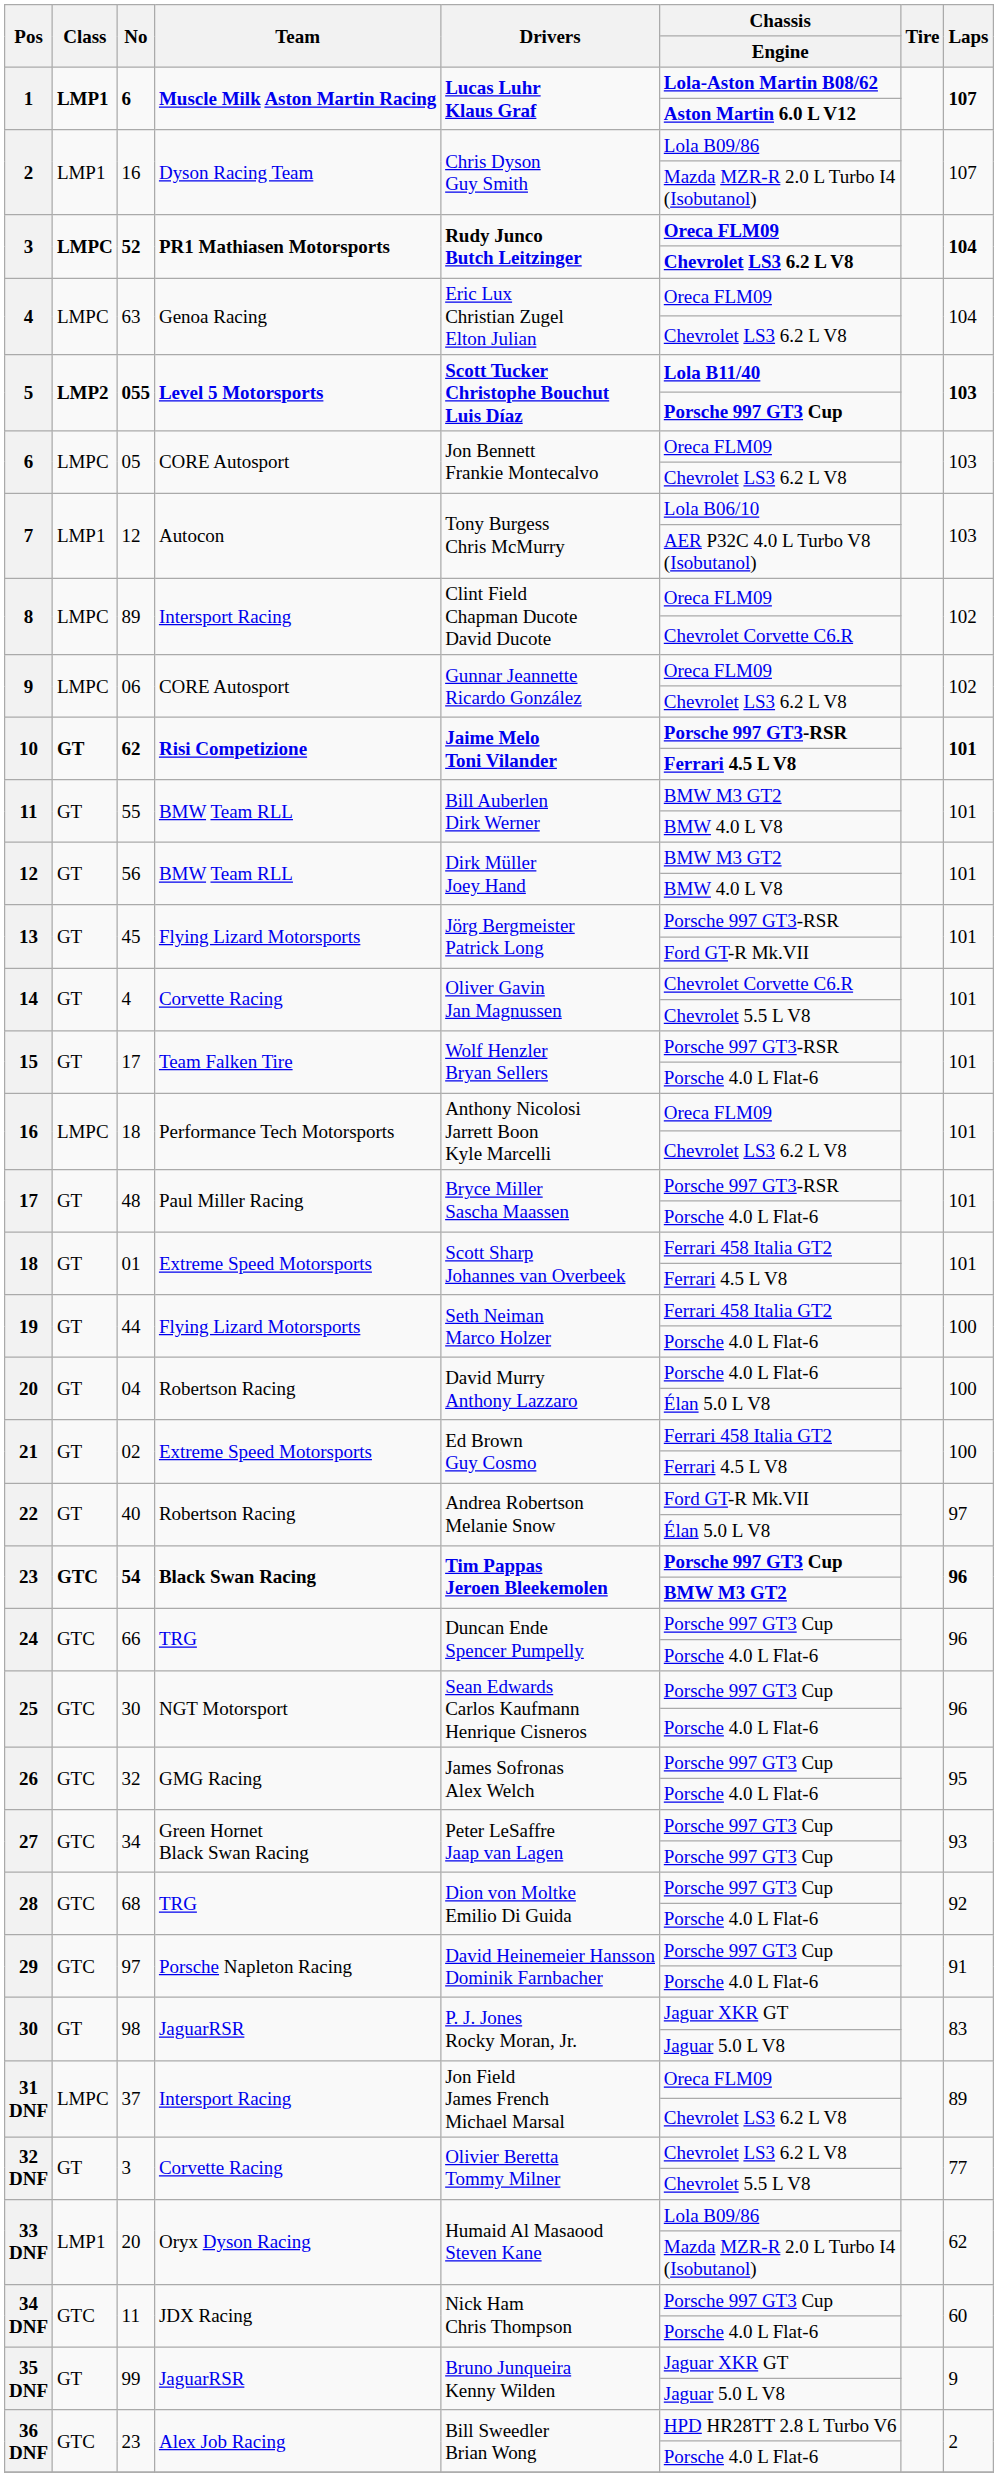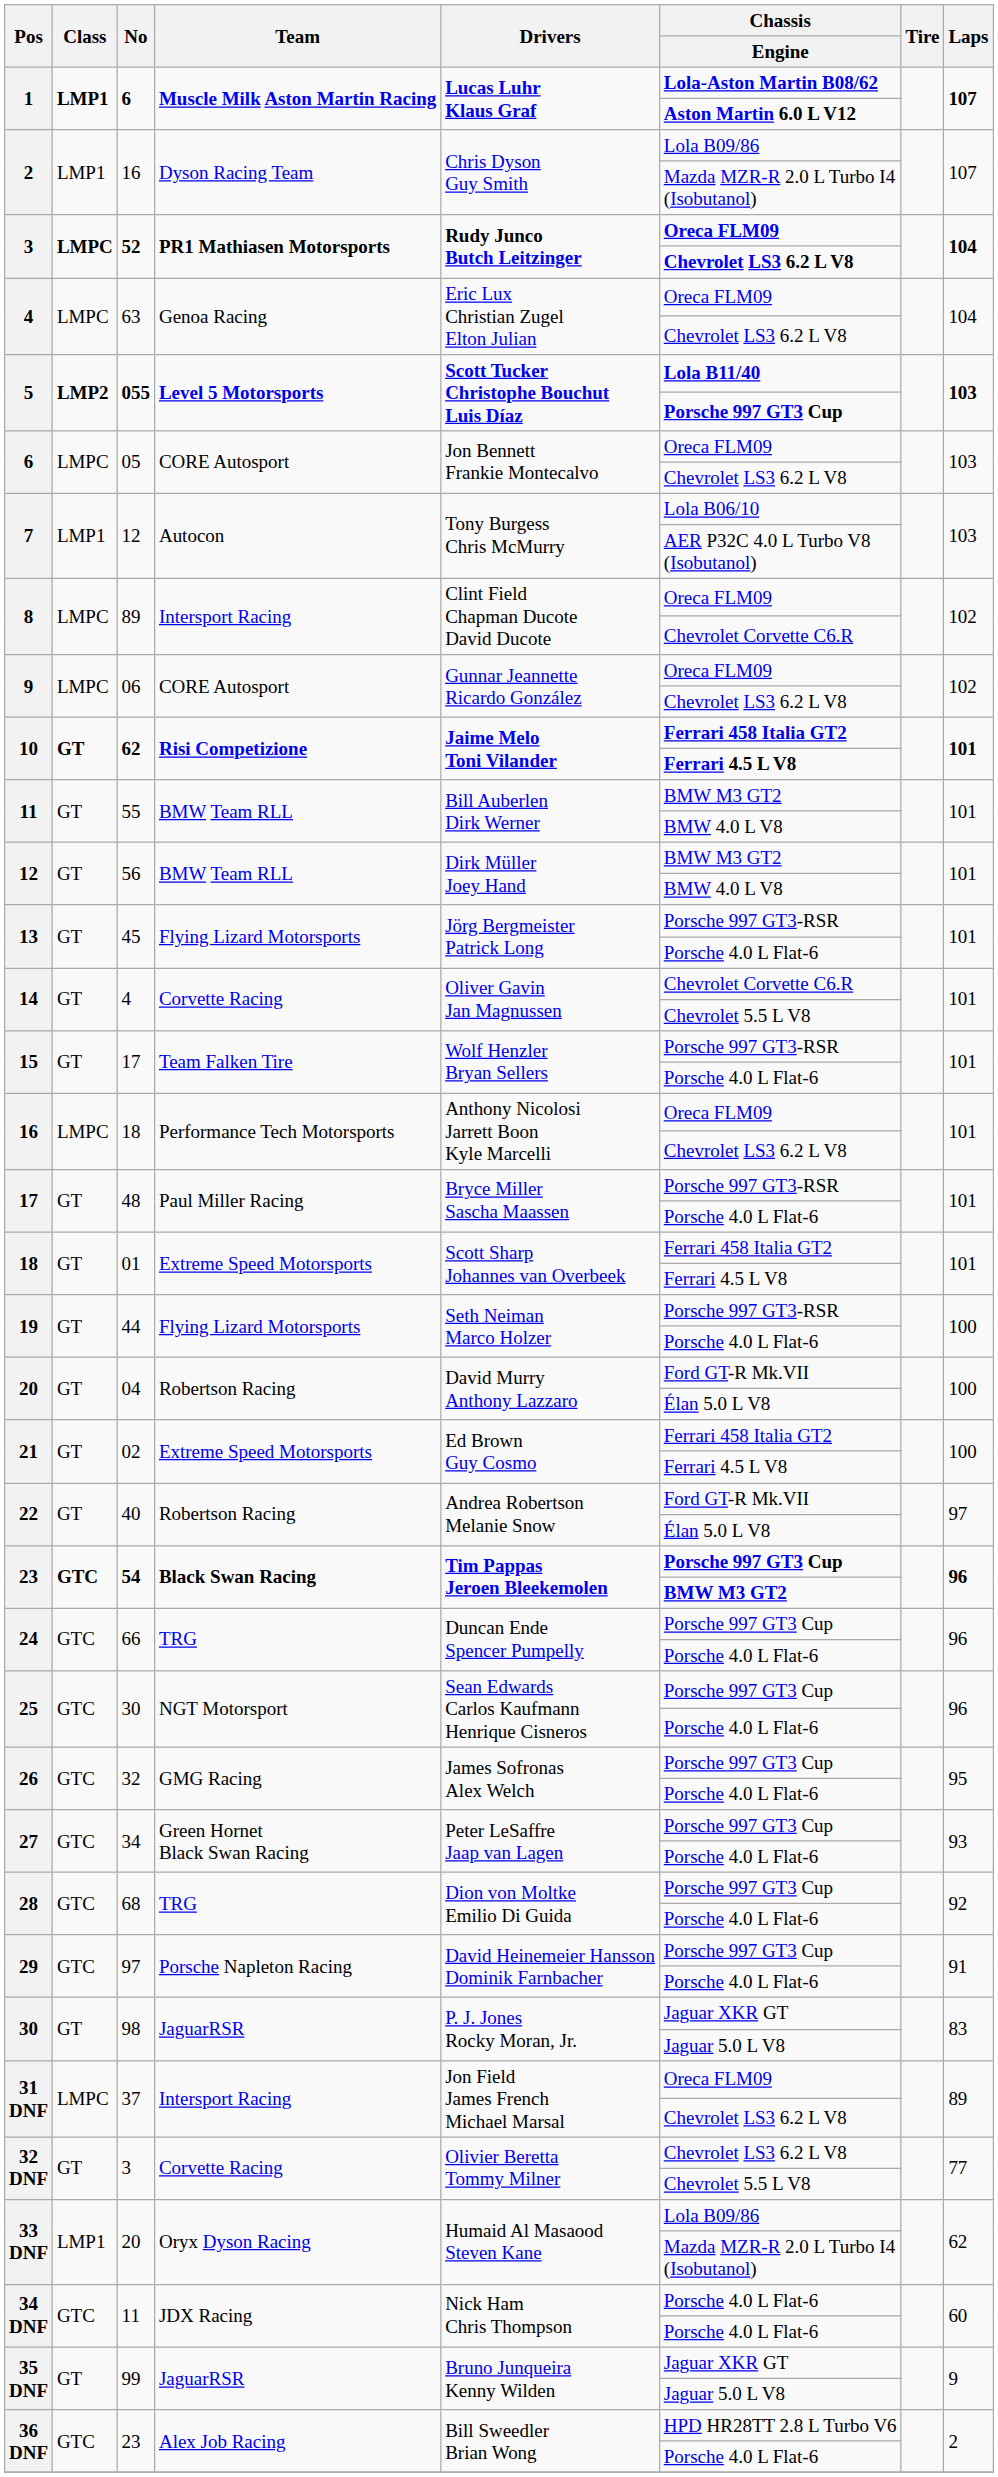(756, 732) Porsche 997 GT3-RSR -> (755, 732) Ferrari 458 Italia GT2
(736, 952) Ford GT-R Mk.VII -> (741, 952) Porsche 4.0 L Flat-6
(748, 1310) Ferrari 458 Italia GT2 -> (751, 1310) Porsche 997 GT3-RSR
(741, 1373) Porsche 4.0 L Flat-6 -> (736, 1373) Ford GT-R Mk.VII
(748, 1856) Porsche 997 GT3 Cup -> (741, 1856) Porsche 4.0 L Flat-6
(748, 2300) Porsche 997 GT3 Cup -> (741, 2300) Porsche 4.0 L Flat-6
